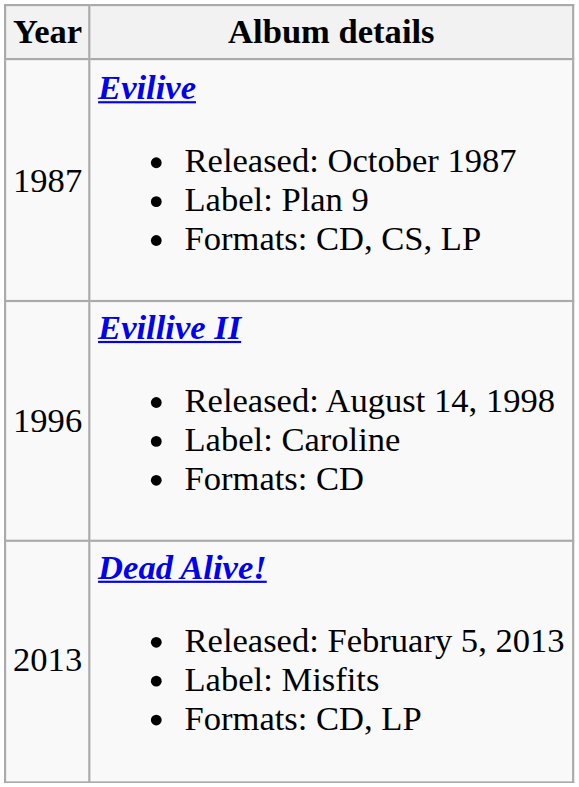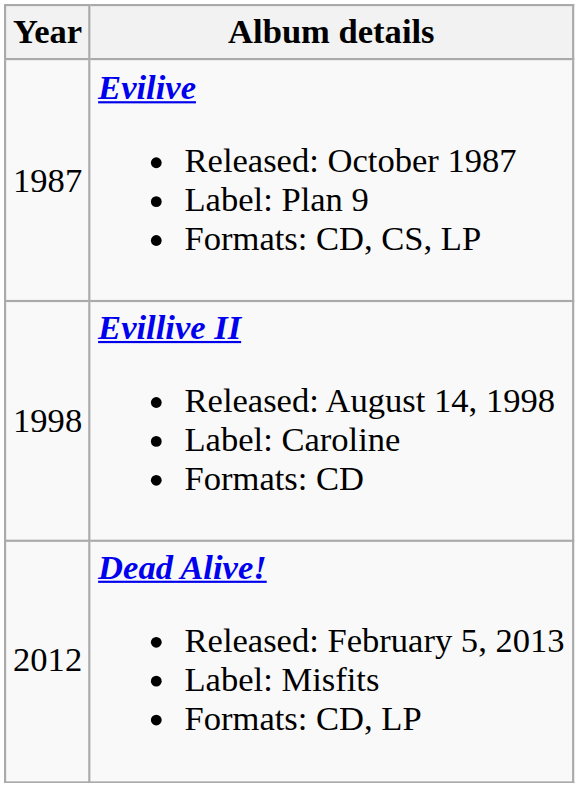(48, 420) 1996 -> (48, 420) 1998
(48, 660) 2013 -> (48, 660) 2012
